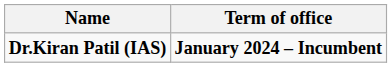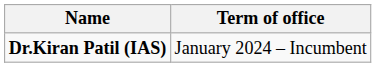(278, 47) bold -> (271, 47) normal
